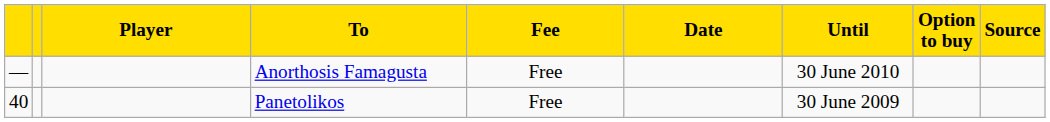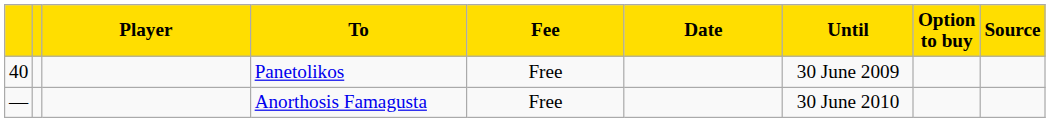rows swapped: (299, 102) <-> (341, 71)
